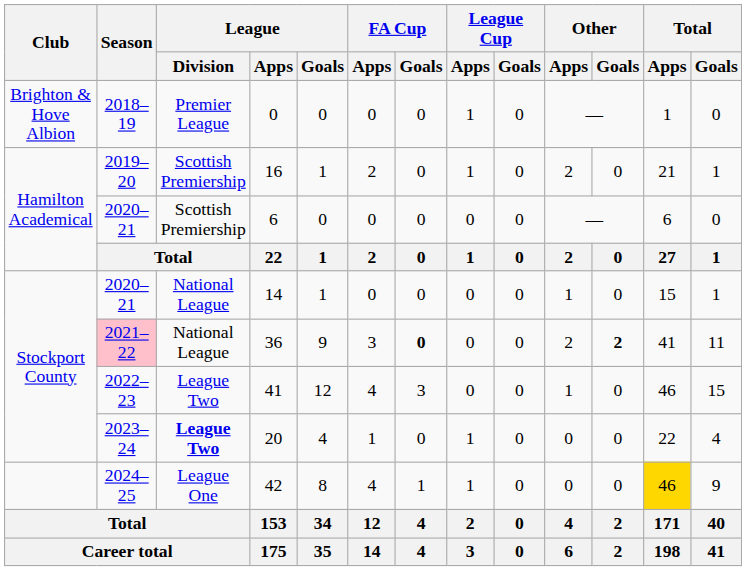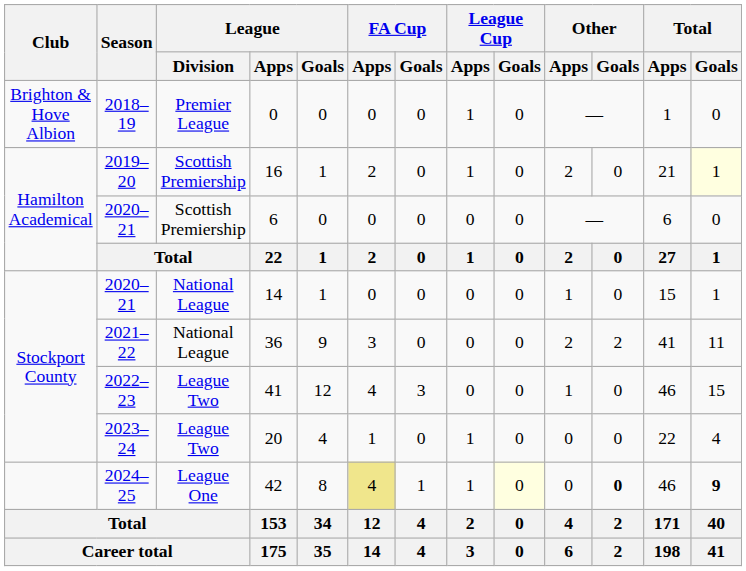(716, 171) no background -> (716, 171) lightyellow background
(127, 342) pink background -> (127, 342) no background
(421, 342) bold -> (421, 342) normal
(618, 342) bold -> (618, 342) normal
(203, 437) bold -> (203, 437) normal
(372, 485) no background -> (372, 485) khaki background
(519, 485) no background -> (519, 485) lightyellow background
(618, 485) normal -> (618, 485) bold
(667, 485) gold background -> (667, 485) no background
(716, 485) normal -> (716, 485) bold
